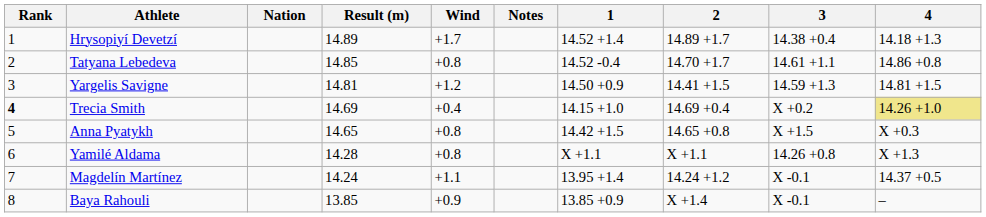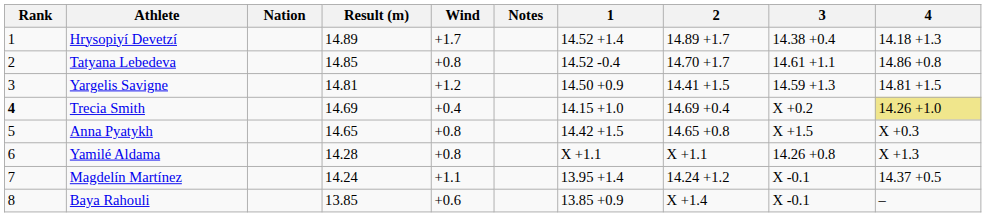(448, 200) +0.9 -> (448, 200) +0.6
